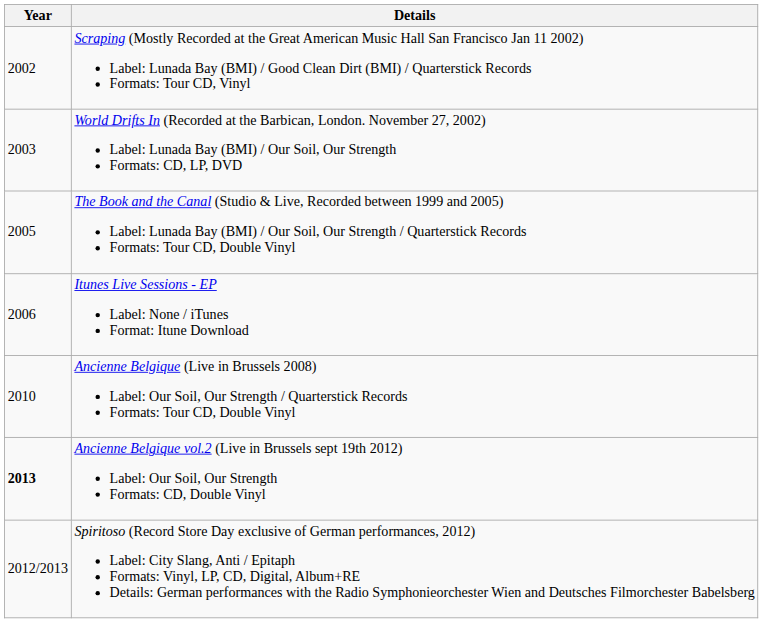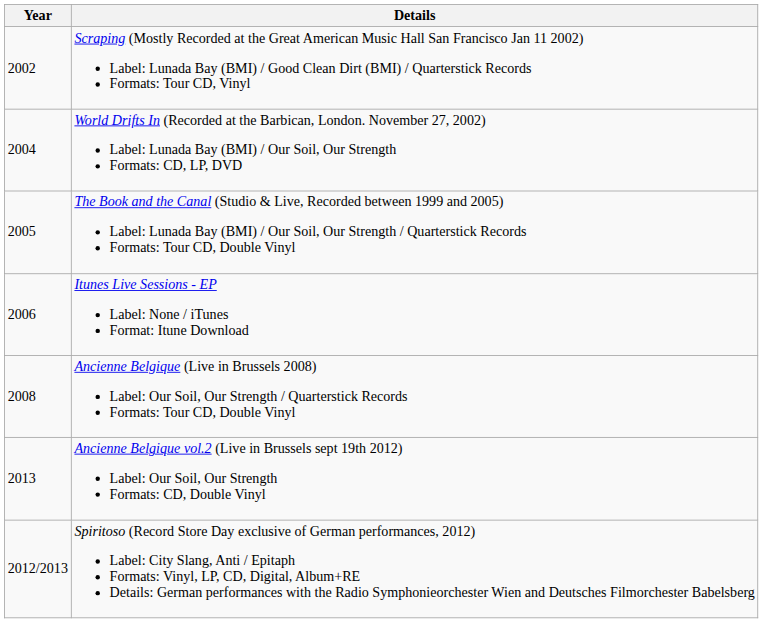(22, 150) 2003 -> (22, 150) 2004
(22, 396) 2010 -> (22, 396) 2008
(22, 478) bold -> (22, 478) normal
